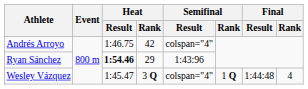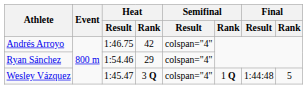(119, 60) bold -> (119, 60) normal
(189, 60) 1:43:96 -> (189, 60) colspan="4"
(290, 76) 4 -> (289, 76) 5
